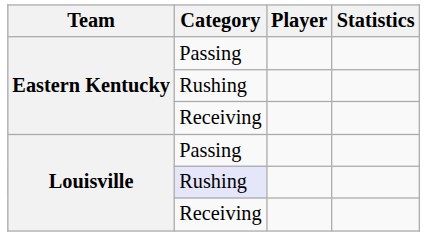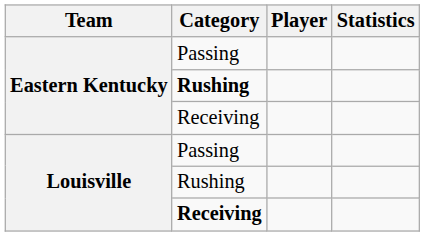(213, 85) normal -> (213, 85) bold
(213, 182) lavender background -> (211, 182) no background
(220, 214) normal -> (219, 214) bold
